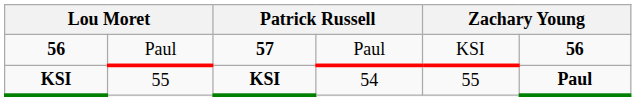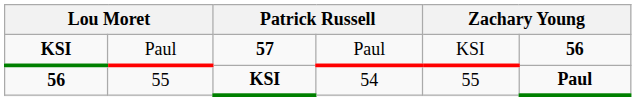(56, 49) 56 -> (56, 49) KSI
(56, 79) KSI -> (56, 80) 56
